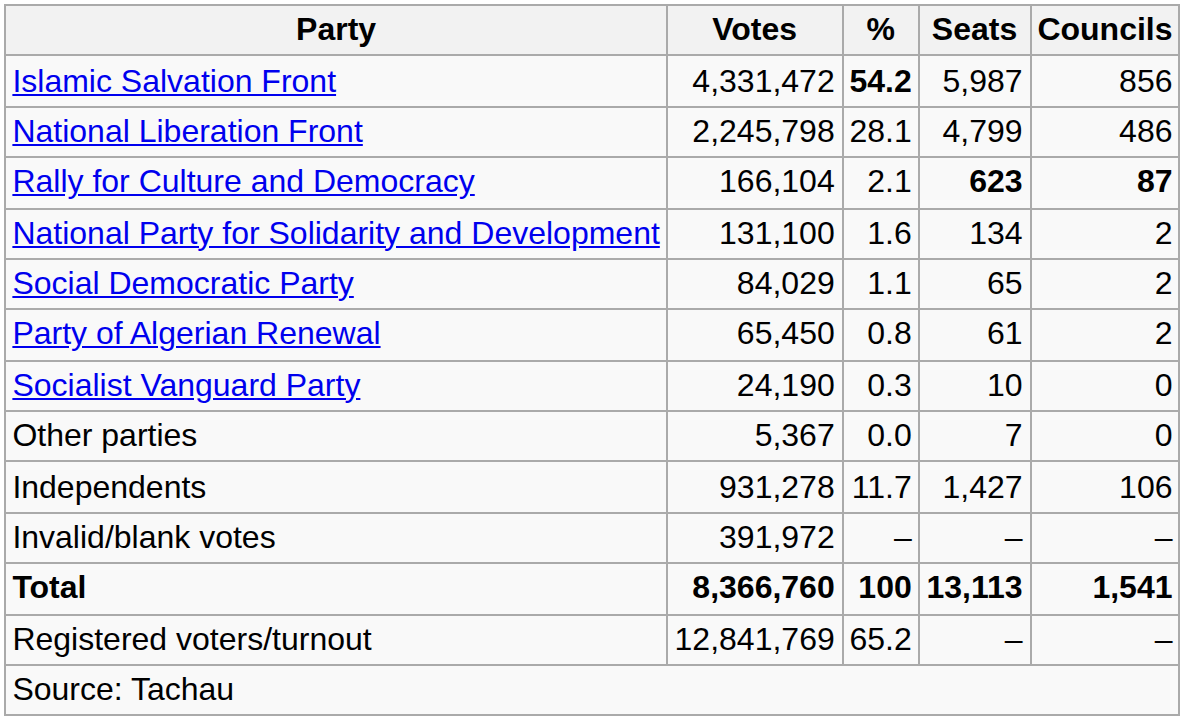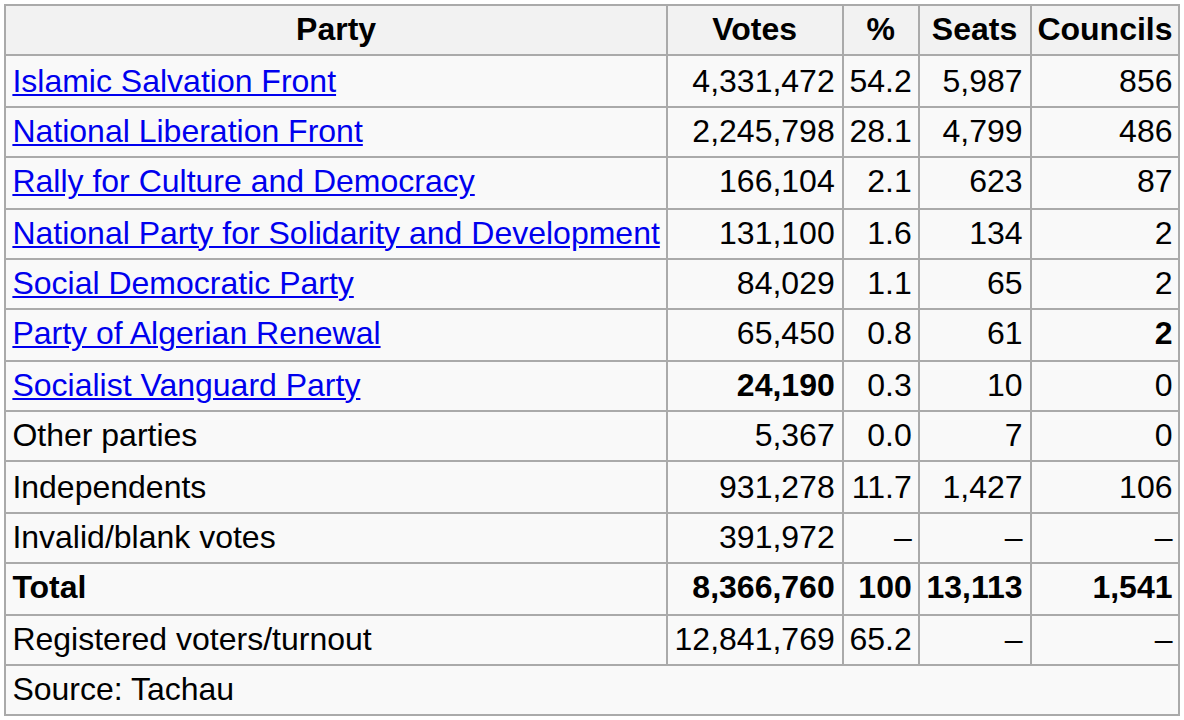(881, 80) bold -> (881, 80) normal
(996, 182) bold -> (996, 182) normal
(1155, 182) bold -> (1155, 182) normal
(1164, 334) normal -> (1164, 334) bold
(786, 385) normal -> (786, 385) bold
